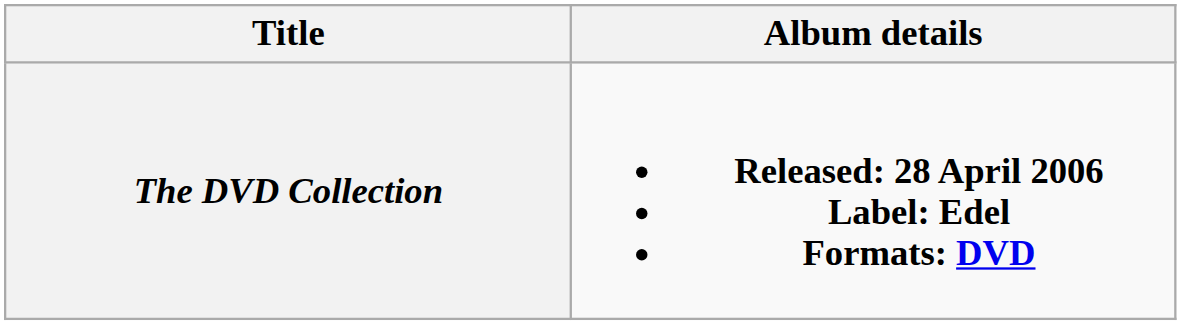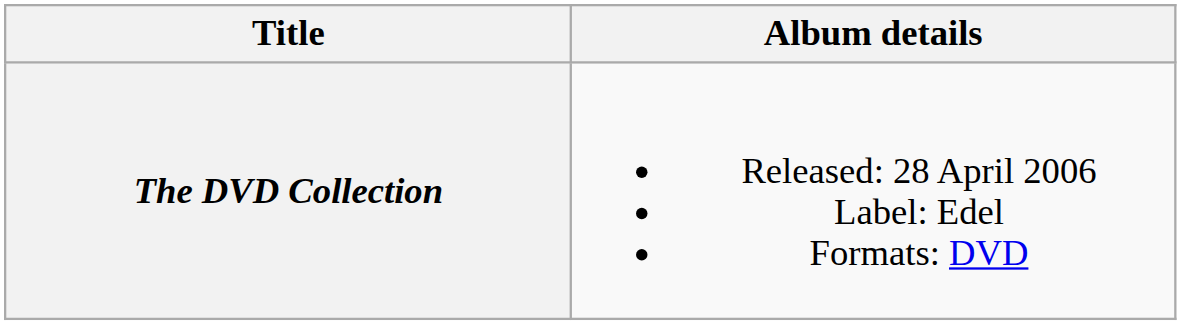(873, 211) bold -> (873, 211) normal
